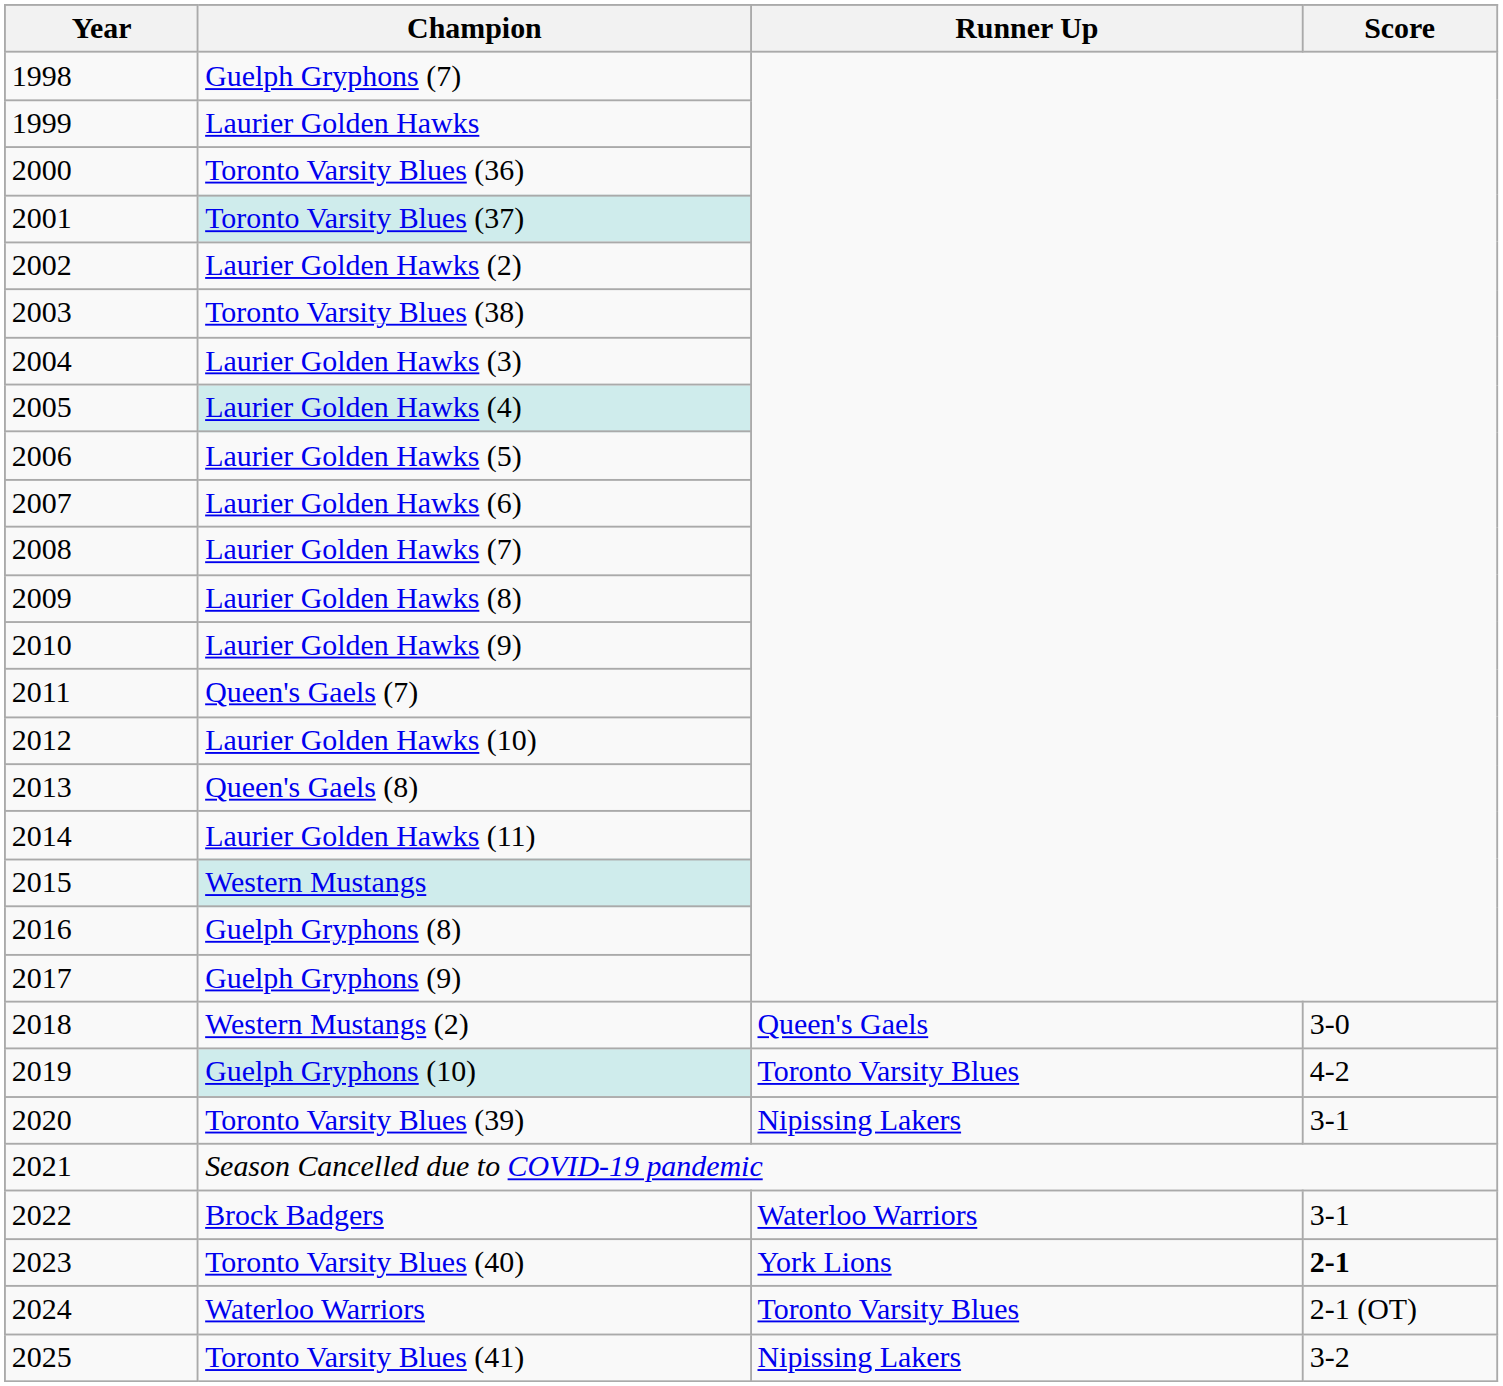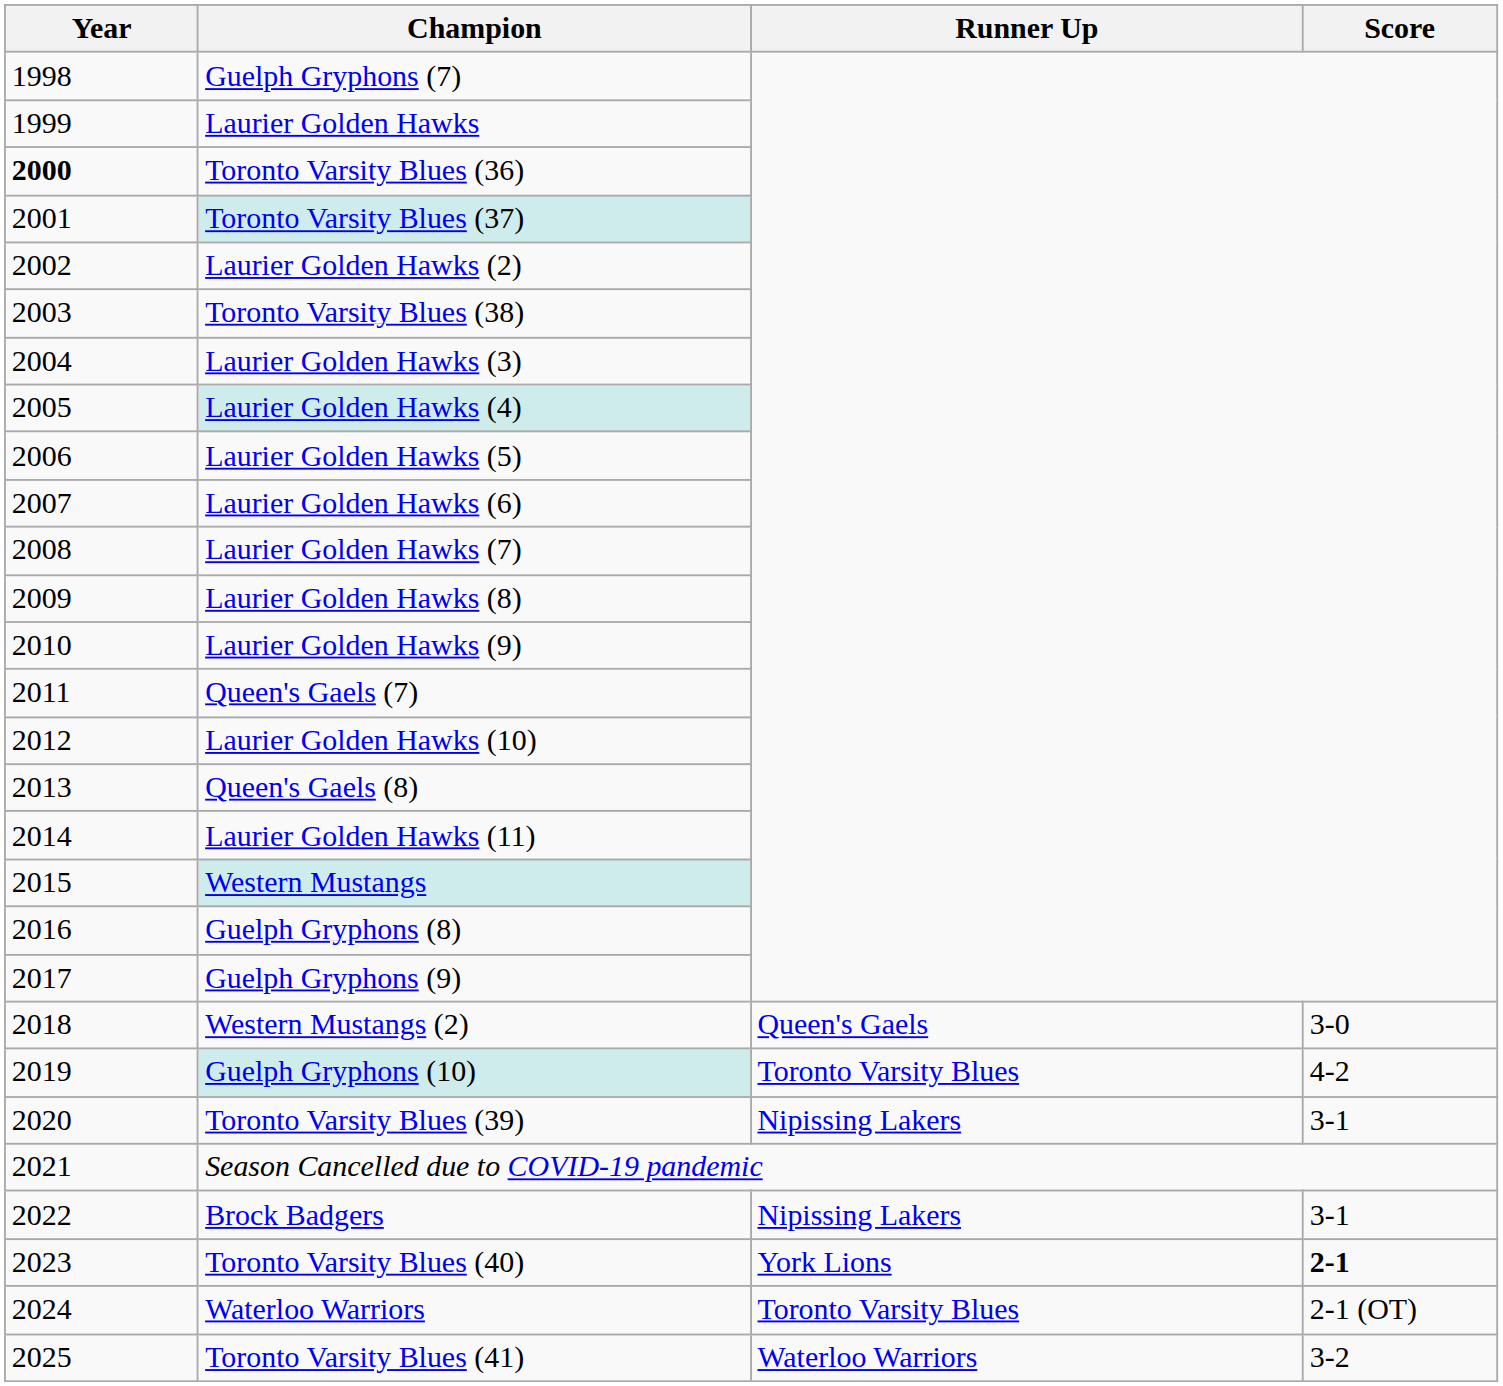(42, 170) normal -> (42, 170) bold
(867, 1214) Waterloo Warriors -> (859, 1214) Nipissing Lakers
(859, 1356) Nipissing Lakers -> (867, 1356) Waterloo Warriors
